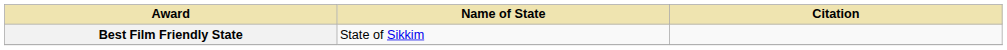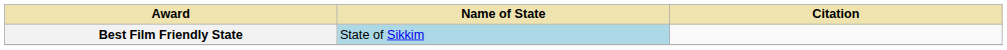(382, 34) no background -> (382, 34) lightblue background
